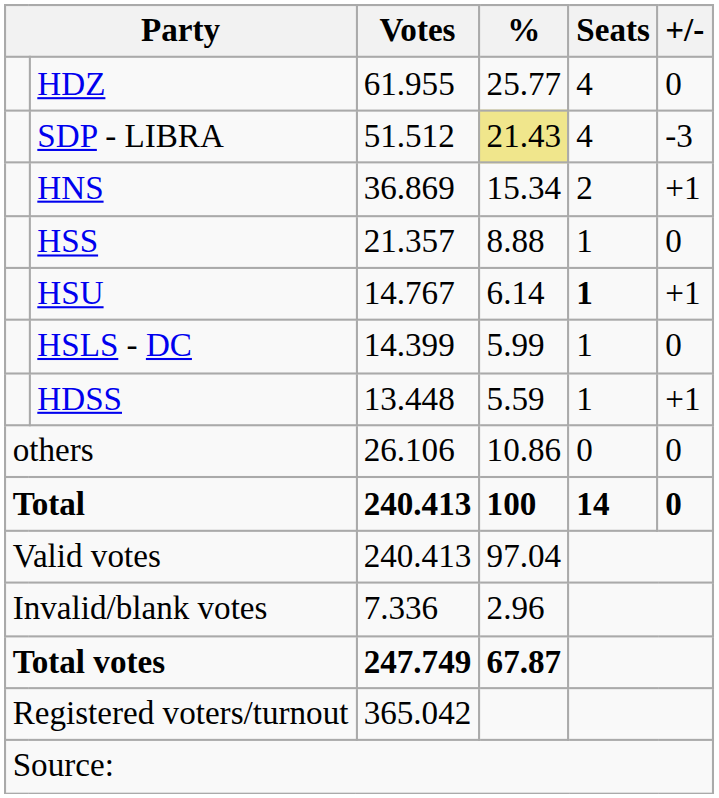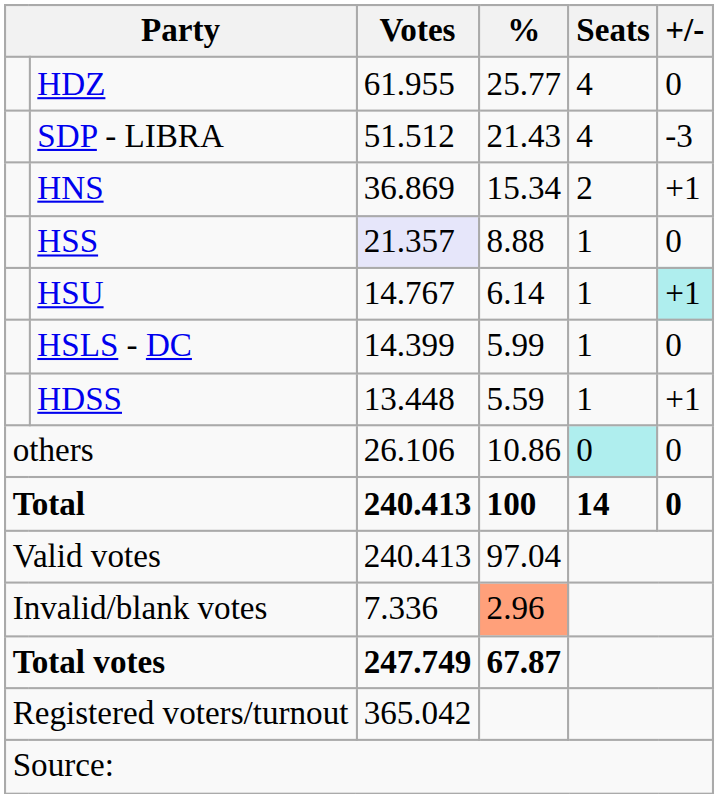(524, 135) khaki background -> (524, 135) no background
(409, 240) no background -> (409, 240) lavender background
(585, 293) bold -> (585, 293) normal
(683, 293) no background -> (683, 293) paleturquoise background
(585, 450) no background -> (585, 450) paleturquoise background
(516, 608) no background -> (516, 608) lightsalmon background
